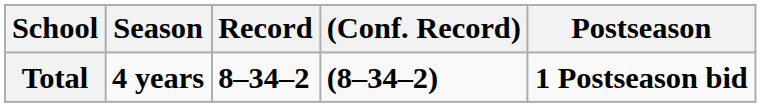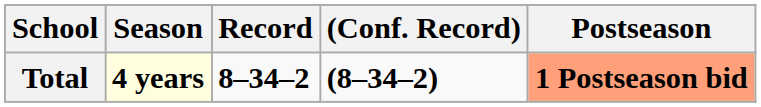(158, 76) no background -> (158, 76) lightyellow background
(641, 76) no background -> (641, 76) lightsalmon background
